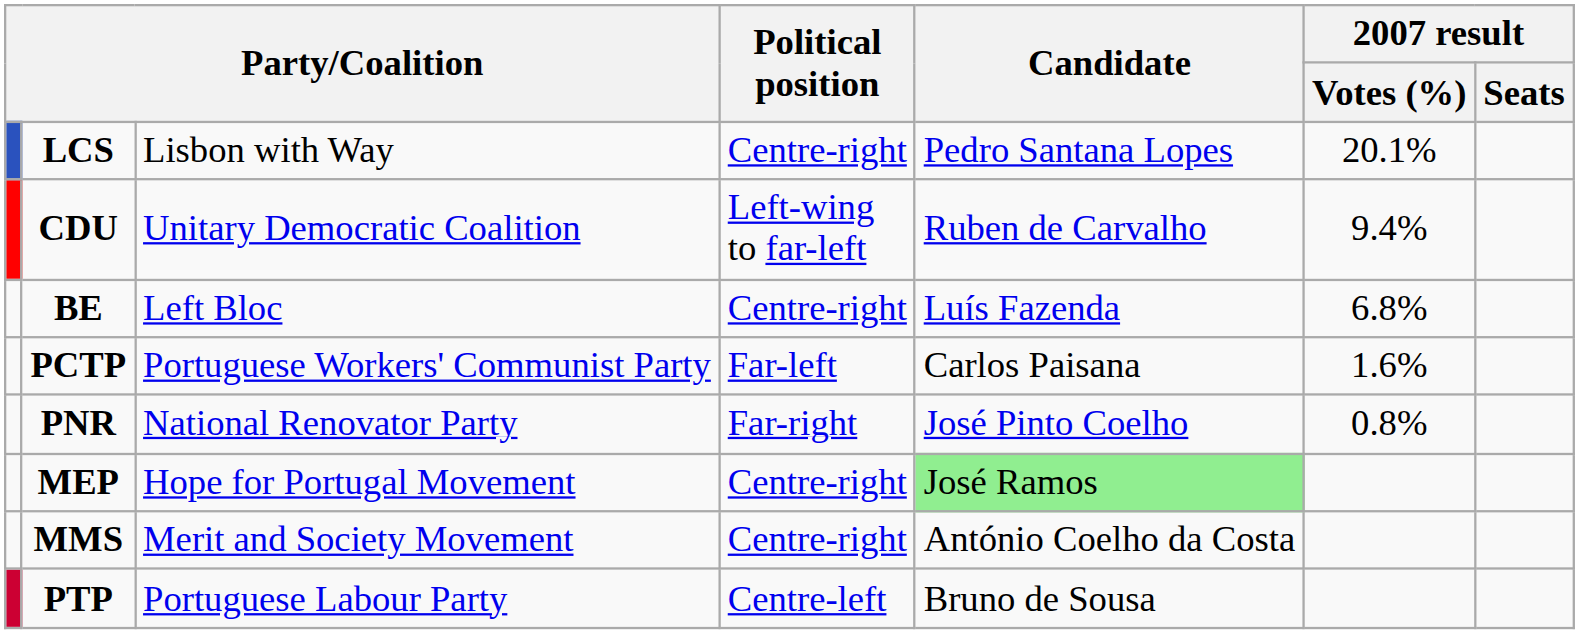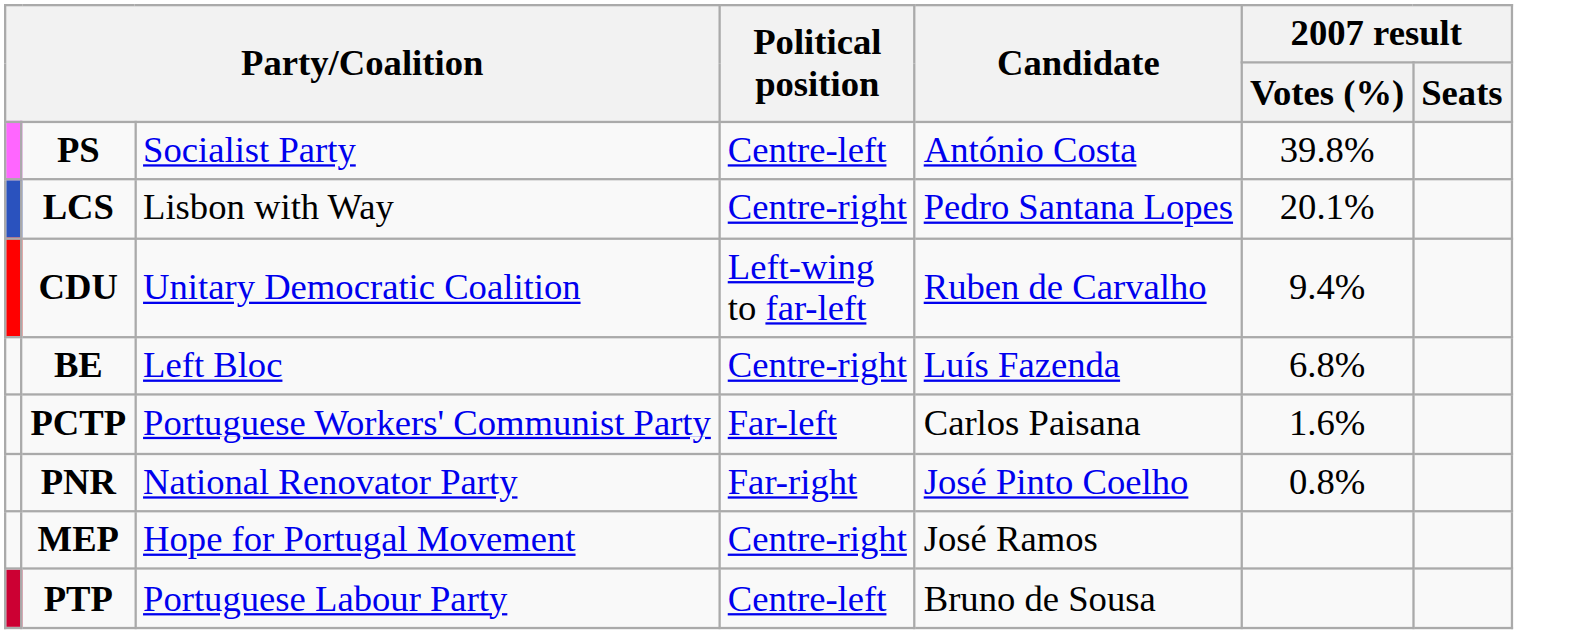+ row: (78, 149)
(1011, 481) lightgreen background -> (1011, 539) no background
- row: (78, 539)
